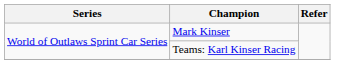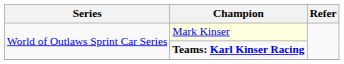(201, 31) no background -> (201, 31) lightyellow background
(234, 50) normal -> (238, 50) bold
